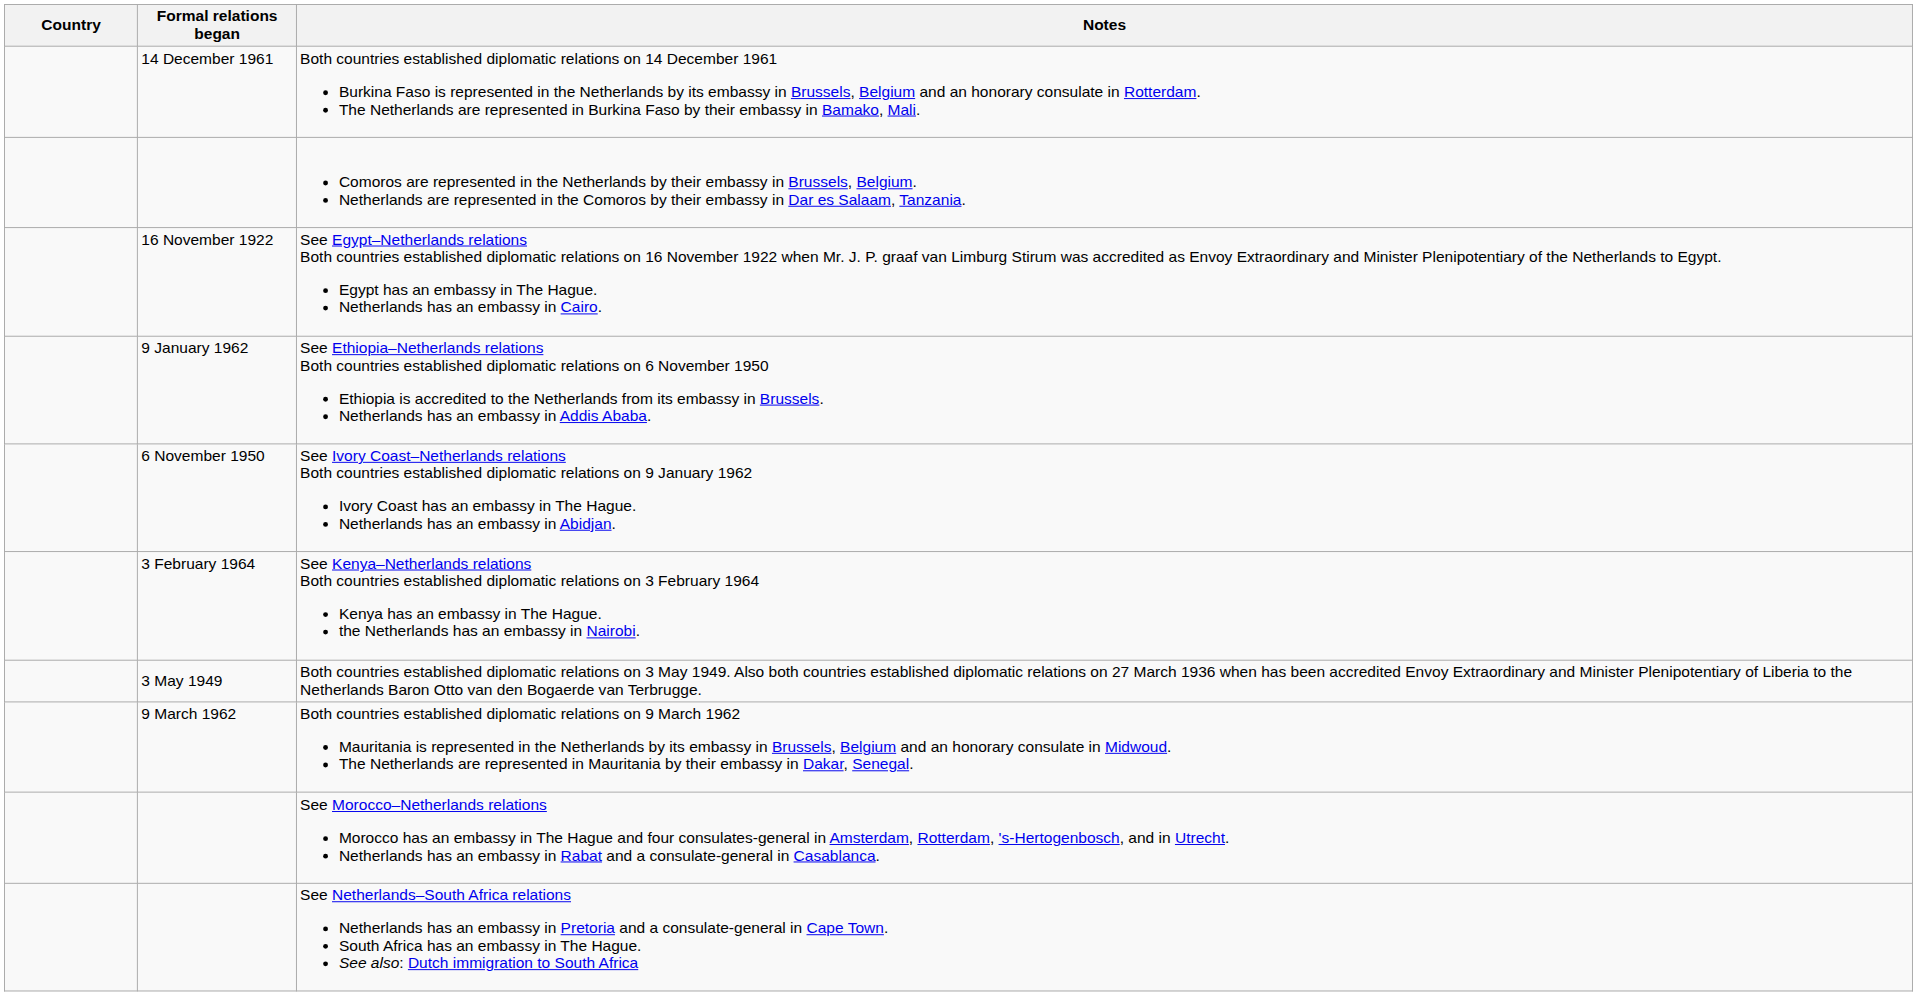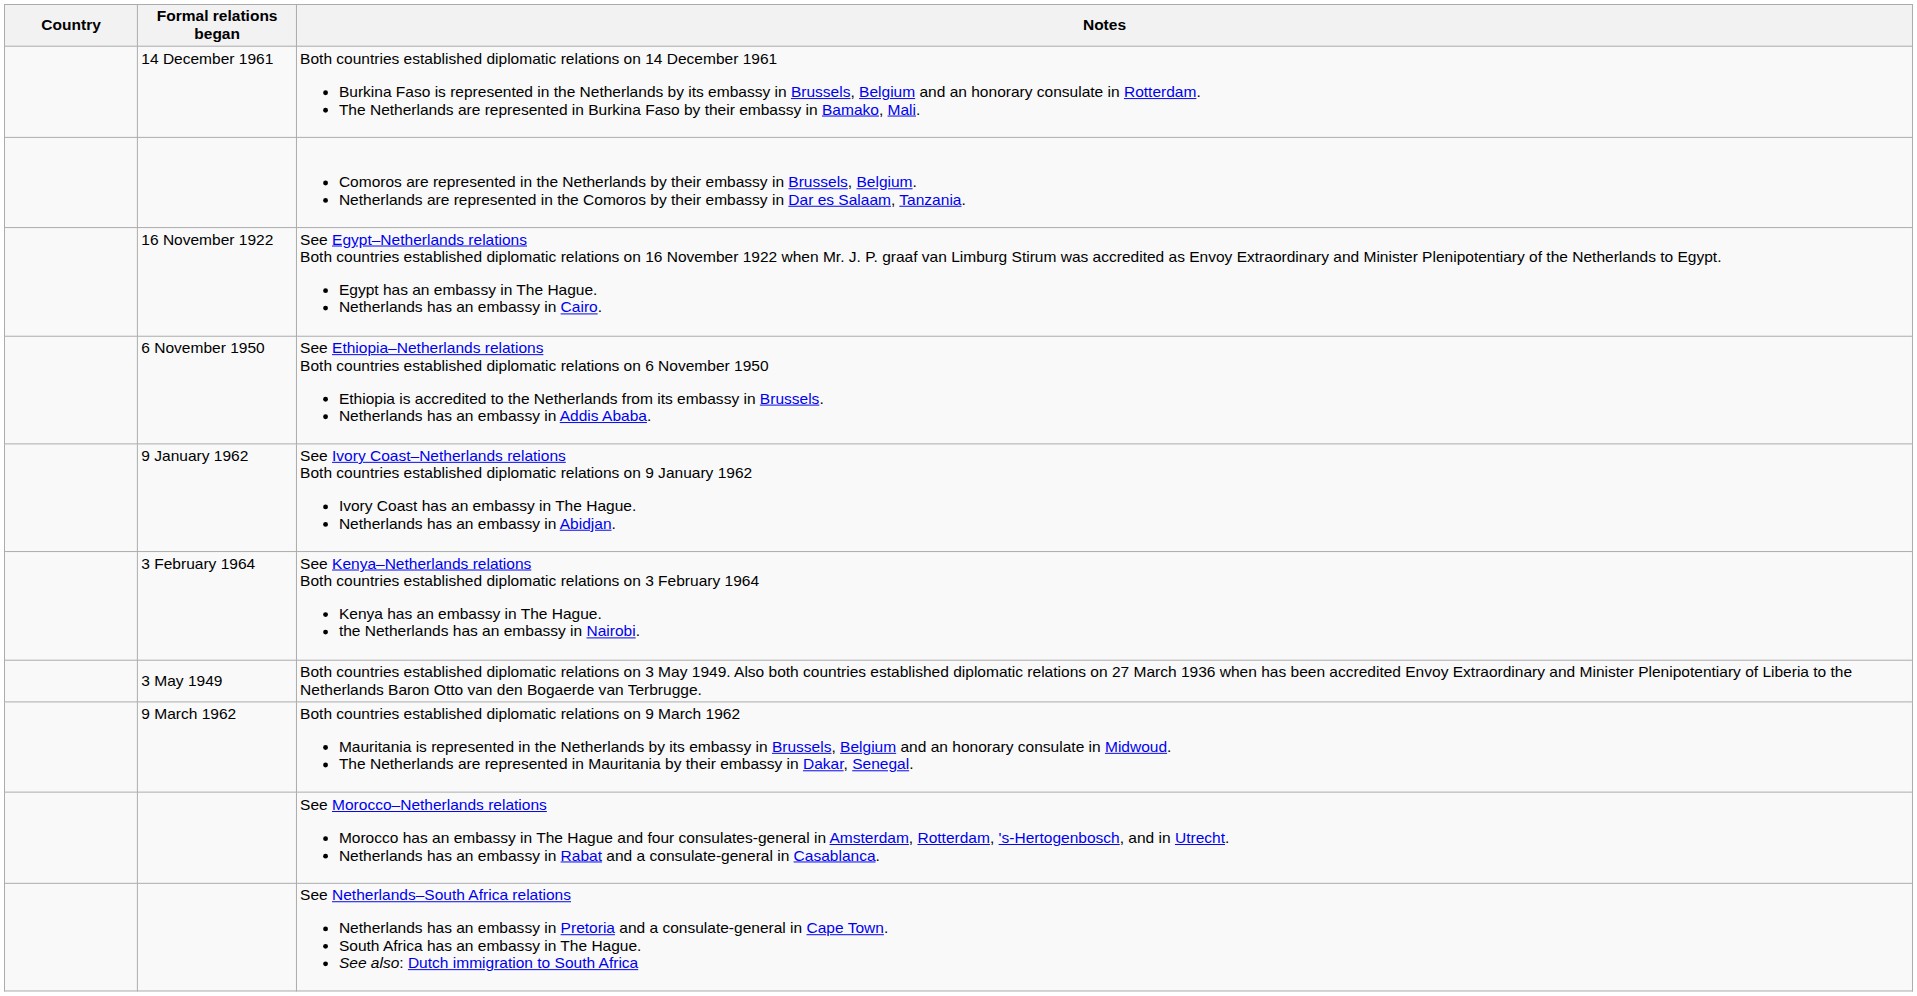(195, 348) 9 January 1962 -> (203, 348) 6 November 1950
(203, 456) 6 November 1950 -> (195, 456) 9 January 1962
